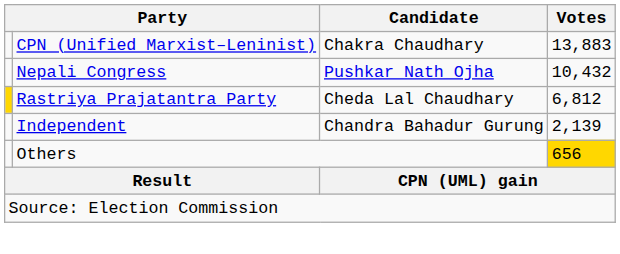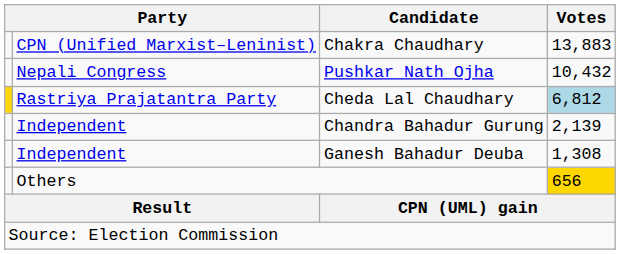(577, 100) no background -> (577, 100) lightblue background
+ row: (424, 154)
